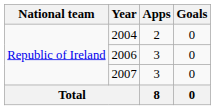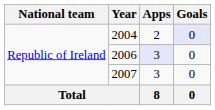(192, 34) no background -> (192, 34) lavender background
(157, 54) no background -> (157, 54) lavender background
